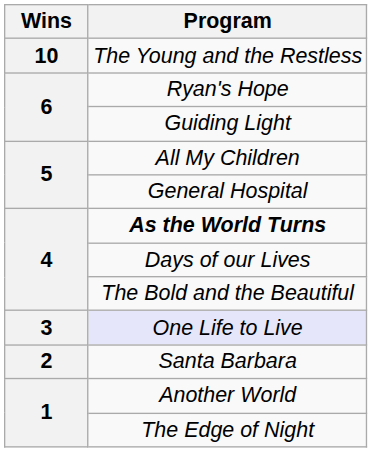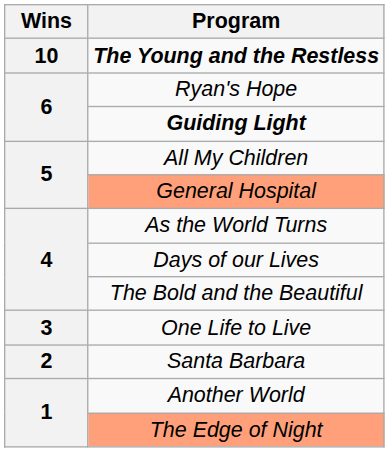(228, 55) normal -> (236, 55) bold
(228, 123) normal -> (236, 123) bold
(228, 191) no background -> (236, 191) lightsalmon background
(228, 225) bold -> (236, 225) normal
(228, 327) lavender background -> (236, 327) no background
(228, 429) no background -> (236, 429) lightsalmon background
